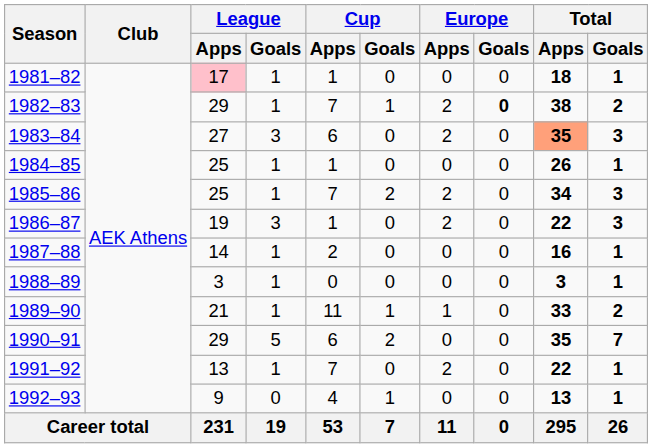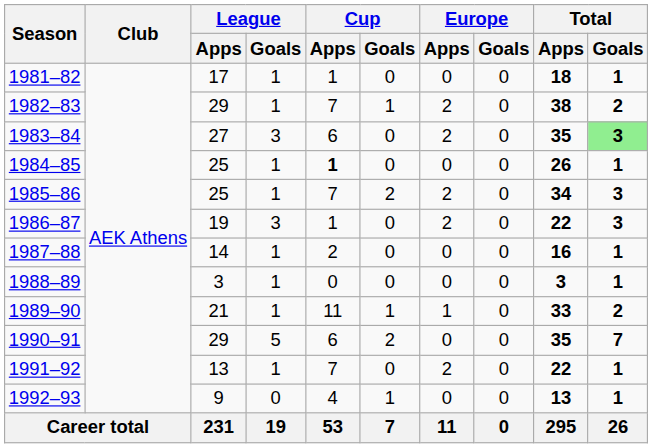(219, 77) pink background -> (219, 77) no background
(504, 106) bold -> (504, 106) normal
(561, 135) lightsalmon background -> (561, 135) no background
(618, 135) no background -> (618, 135) lightgreen background
(333, 164) normal -> (333, 164) bold
